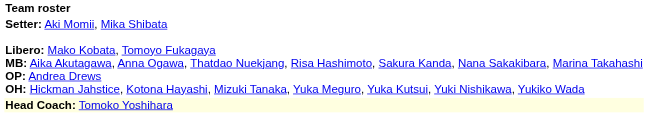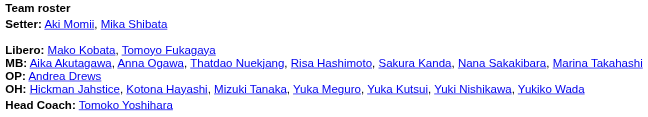(89, 105) lightyellow background -> (89, 105) no background
